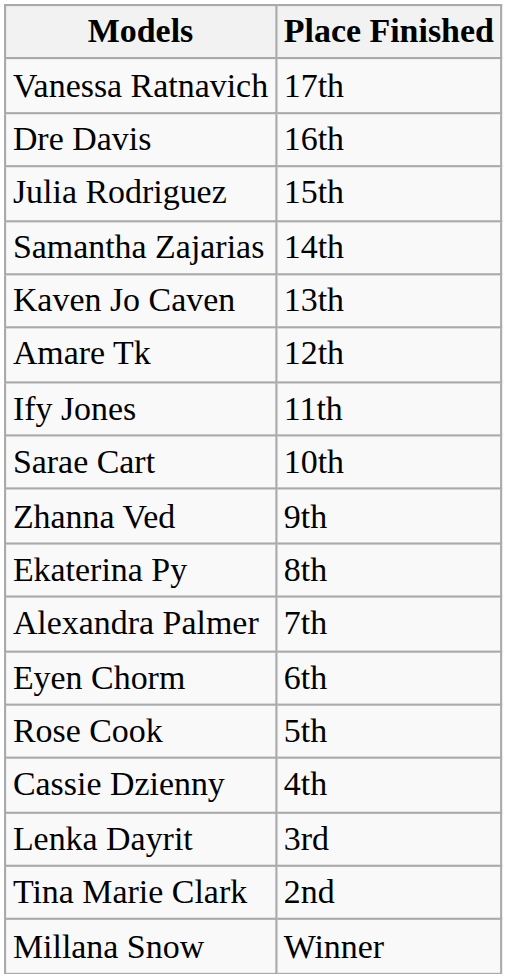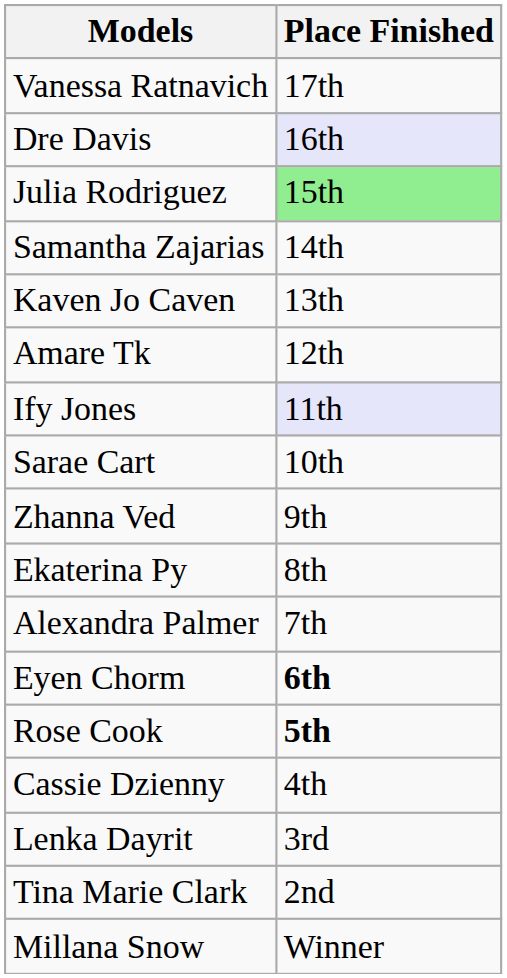(314, 138) no background -> (314, 138) lavender background
(314, 192) no background -> (314, 192) lightgreen background
(313, 407) no background -> (313, 407) lavender background
(305, 676) normal -> (307, 676) bold
(305, 730) normal -> (307, 730) bold
